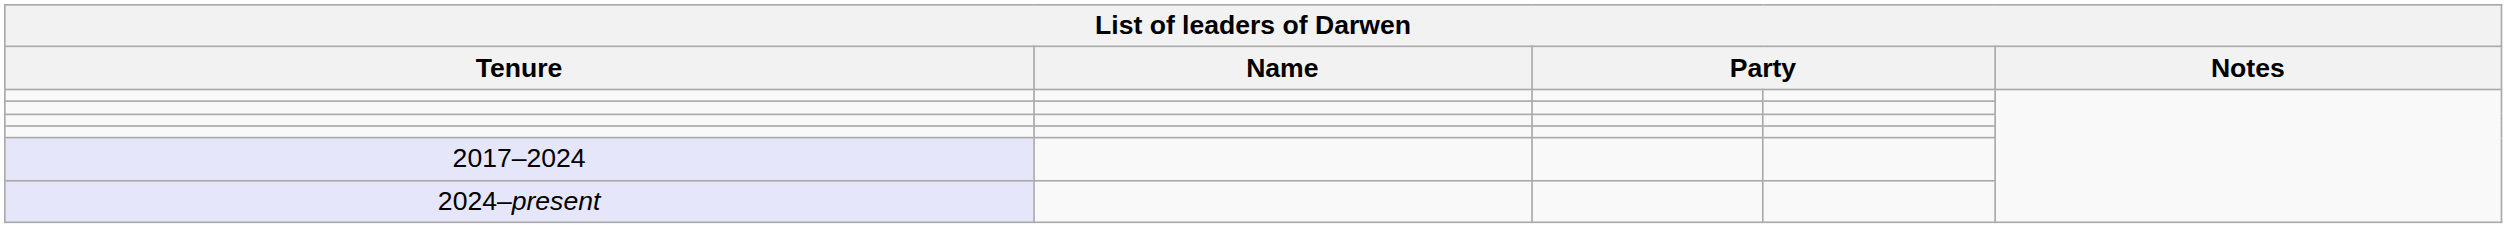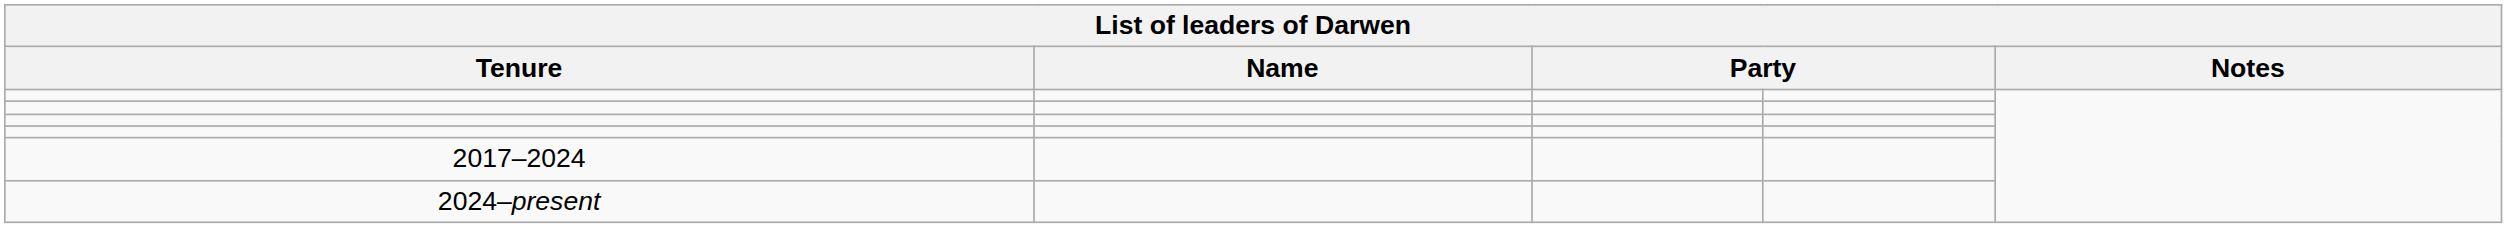(519, 158) lavender background -> (519, 158) no background
(519, 200) lavender background -> (519, 200) no background
